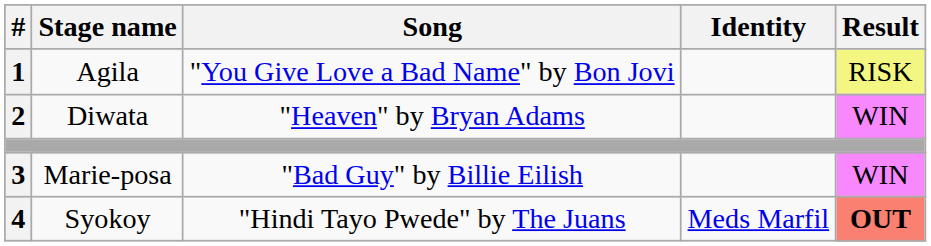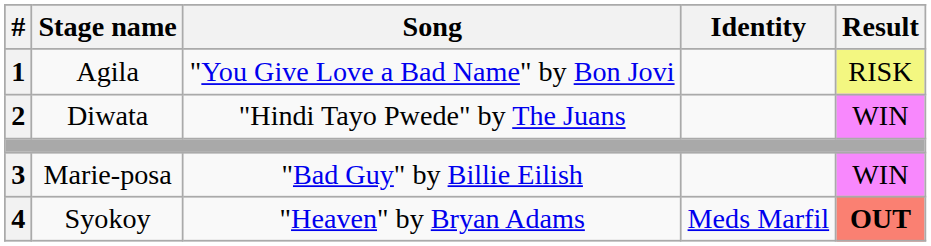(432, 116) "Heaven" by Bryan Adams -> (432, 116) "Hindi Tayo Pwede" by The Juans
(432, 218) "Hindi Tayo Pwede" by The Juans -> (432, 218) "Heaven" by Bryan Adams
